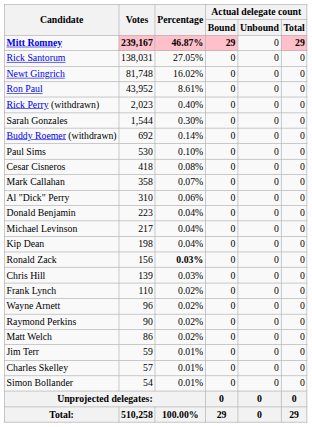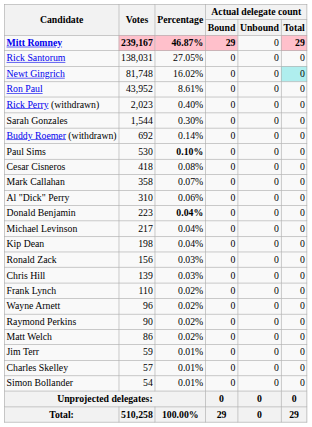(302, 74) no background -> (302, 74) paleturquoise background
(191, 151) normal -> (190, 151) bold
(191, 213) normal -> (190, 213) bold
(190, 259) bold -> (191, 259) normal
